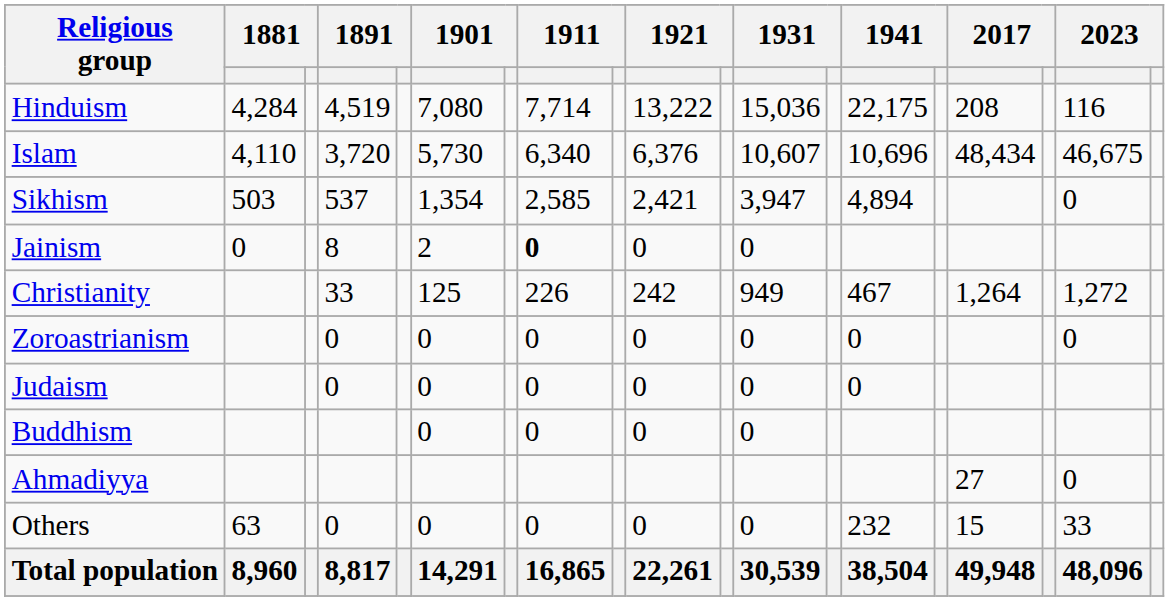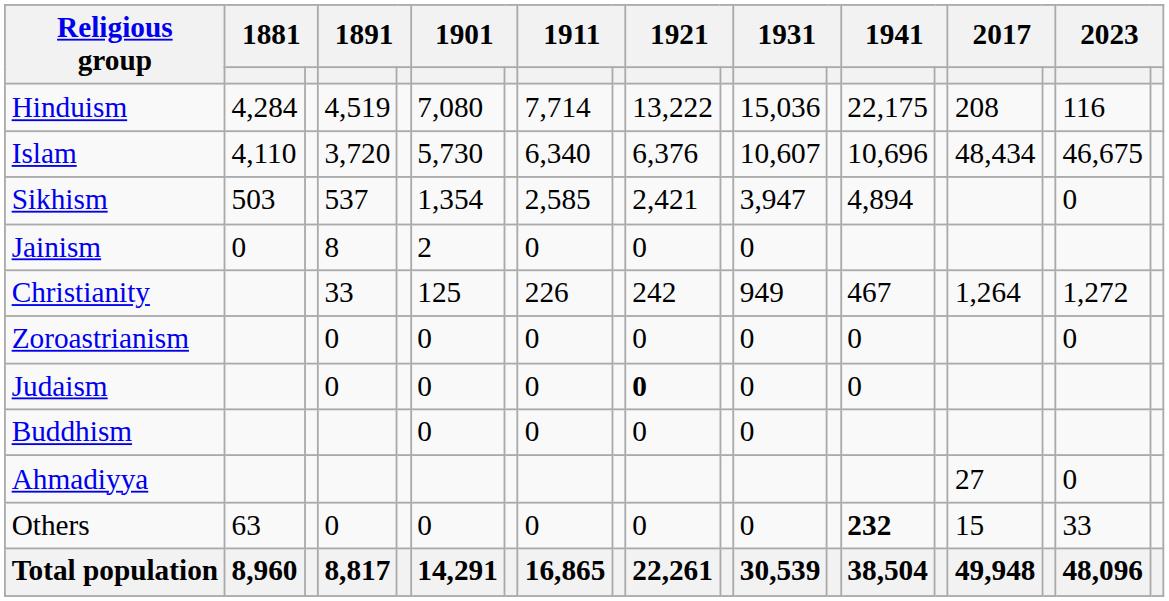(532, 246) bold -> (532, 246) normal
(640, 385) normal -> (640, 385) bold
(869, 525) normal -> (869, 525) bold
